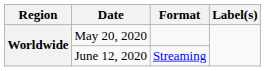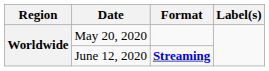(180, 55) normal -> (182, 55) bold
